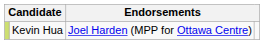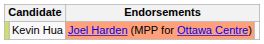(160, 30) no background -> (160, 30) lightsalmon background
